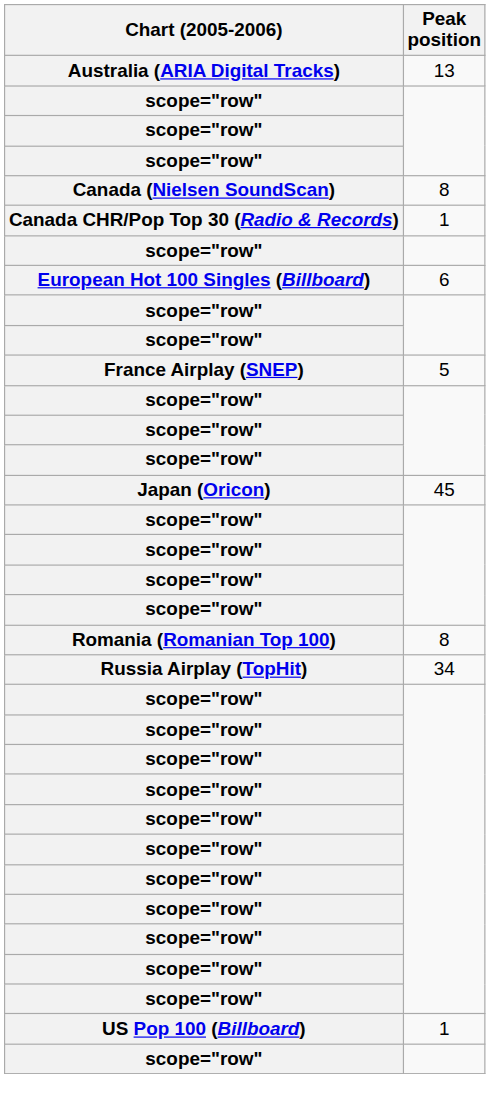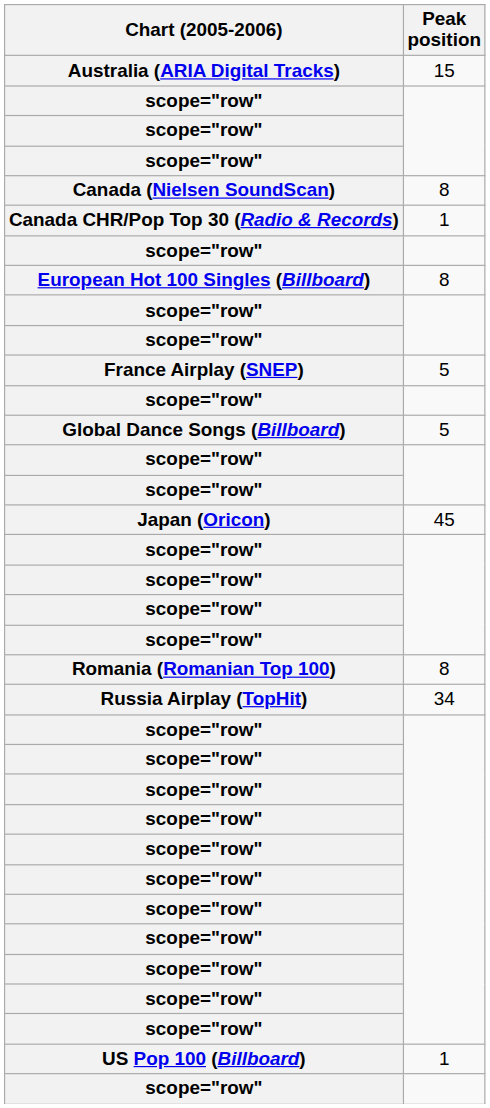(444, 70) 13 -> (444, 70) 15
(444, 280) 6 -> (444, 280) 8
+ row: (204, 429)
